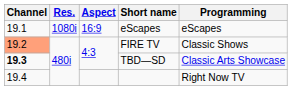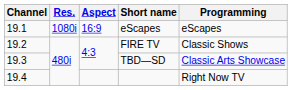(17, 45) lightsalmon background -> (17, 45) no background
(17, 61) bold -> (17, 61) normal
